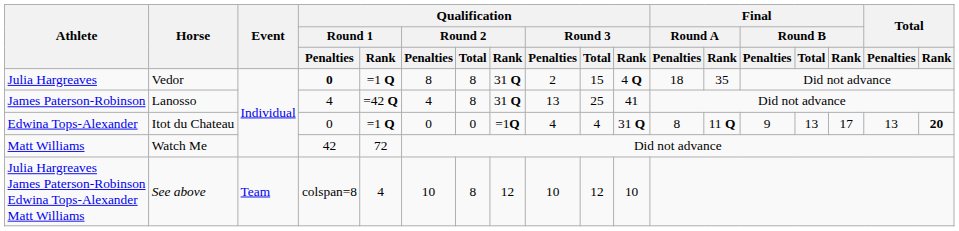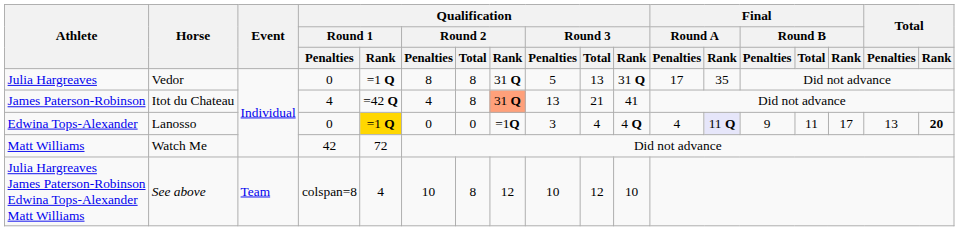(329, 79) bold -> (329, 79) normal
(553, 79) 2 -> (553, 79) 5
(597, 79) 15 -> (597, 79) 13
(632, 79) 4 Q -> (632, 79) 31 Q
(677, 79) 18 -> (677, 79) 17
(174, 101) Lanosso -> (193, 101) Itot du Chateau
(507, 101) no background -> (507, 101) lightsalmon background
(597, 101) 25 -> (597, 101) 21
(193, 123) Itot du Chateau -> (174, 123) Lanosso
(381, 123) no background -> (381, 123) gold background
(553, 123) 4 -> (553, 123) 3
(632, 123) 31 Q -> (632, 123) 4 Q
(677, 123) 8 -> (677, 123) 4
(722, 123) no background -> (722, 123) lavender background
(811, 123) 13 -> (811, 123) 11
